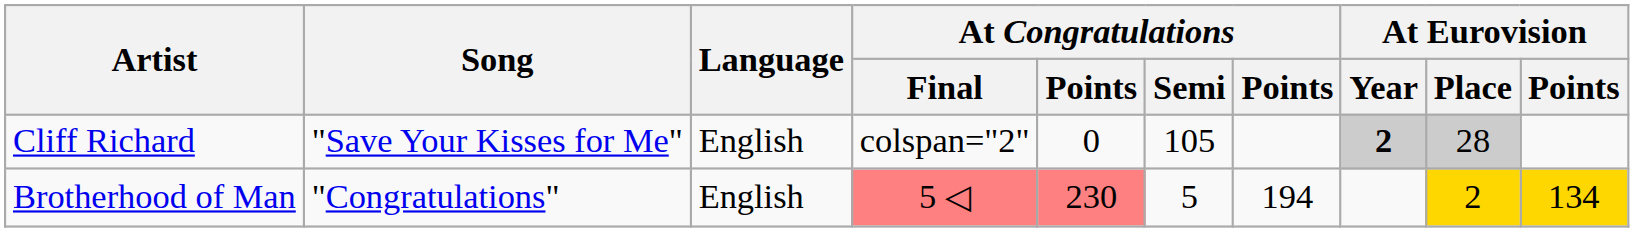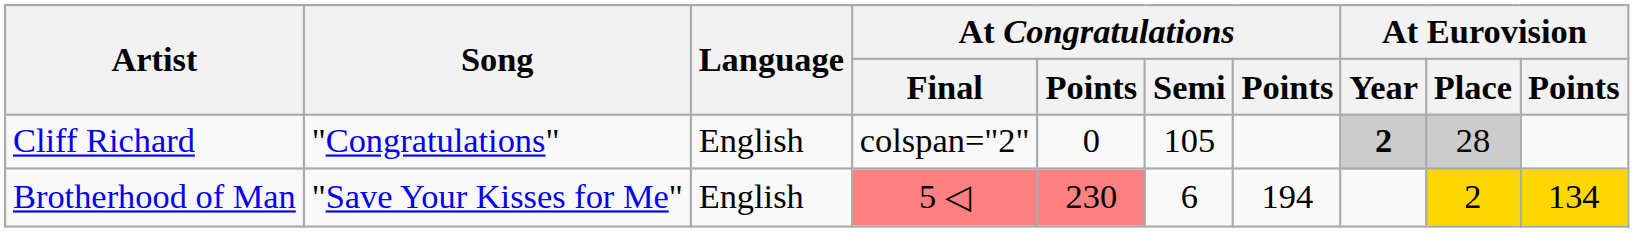(497, 140) "Save Your Kisses for Me" -> (436, 140) "Congratulations"
(436, 196) "Congratulations" -> (497, 196) "Save Your Kisses for Me"
(1189, 196) 5 -> (1189, 196) 6
